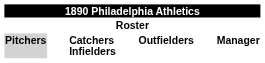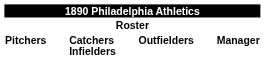(26, 40) lightgrey background -> (26, 40) no background
